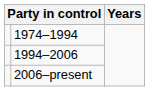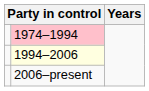(46, 34) no background -> (46, 34) pink background
(46, 55) no background -> (46, 55) lightyellow background
